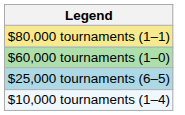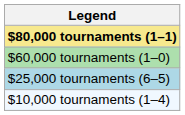(89, 36) normal -> (92, 36) bold
